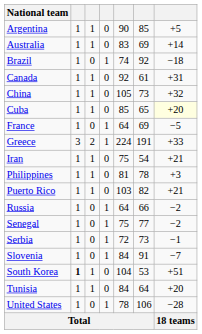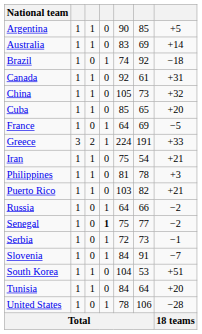(175, 110) lightyellow background -> (175, 110) no background
(107, 223) normal -> (107, 223) bold
(78, 272) bold -> (78, 272) normal
